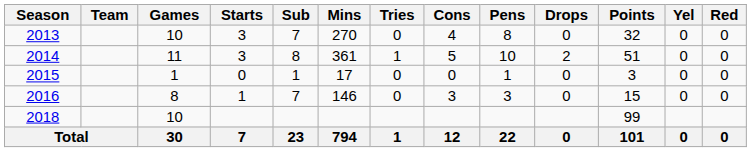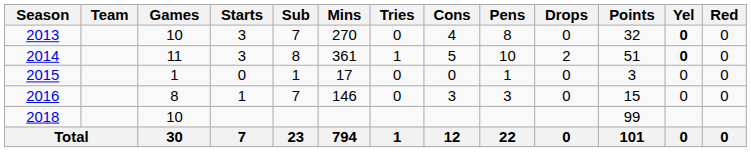(684, 35) normal -> (684, 35) bold
(684, 55) normal -> (684, 55) bold
